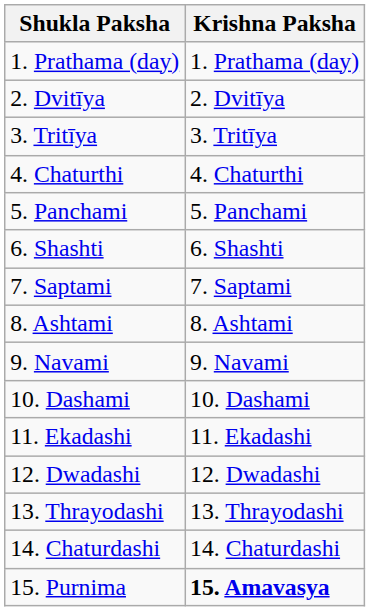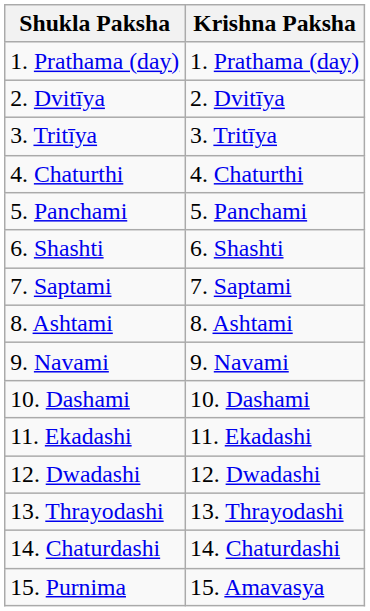(260, 586) bold -> (257, 586) normal
